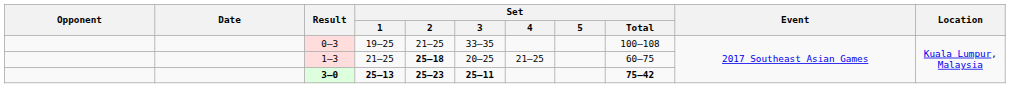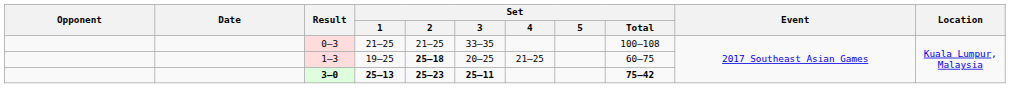(380, 43) 19–25 -> (380, 43) 21–25
(380, 59) 21–25 -> (380, 59) 19–25
